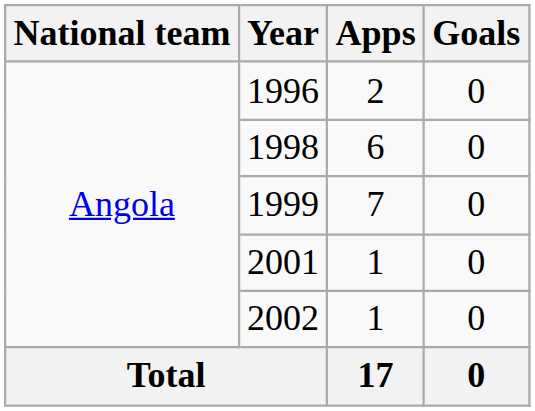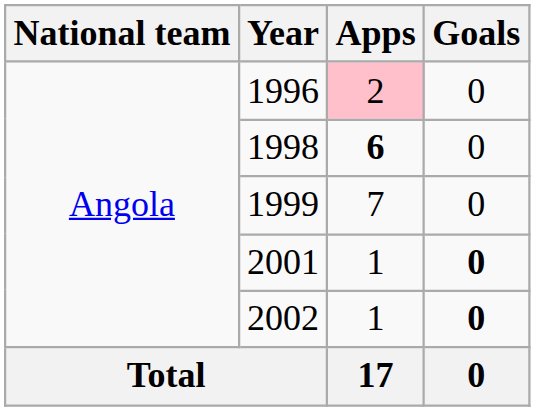(376, 90) no background -> (376, 90) pink background
(376, 147) normal -> (376, 147) bold
(476, 261) normal -> (476, 261) bold
(476, 318) normal -> (476, 318) bold
